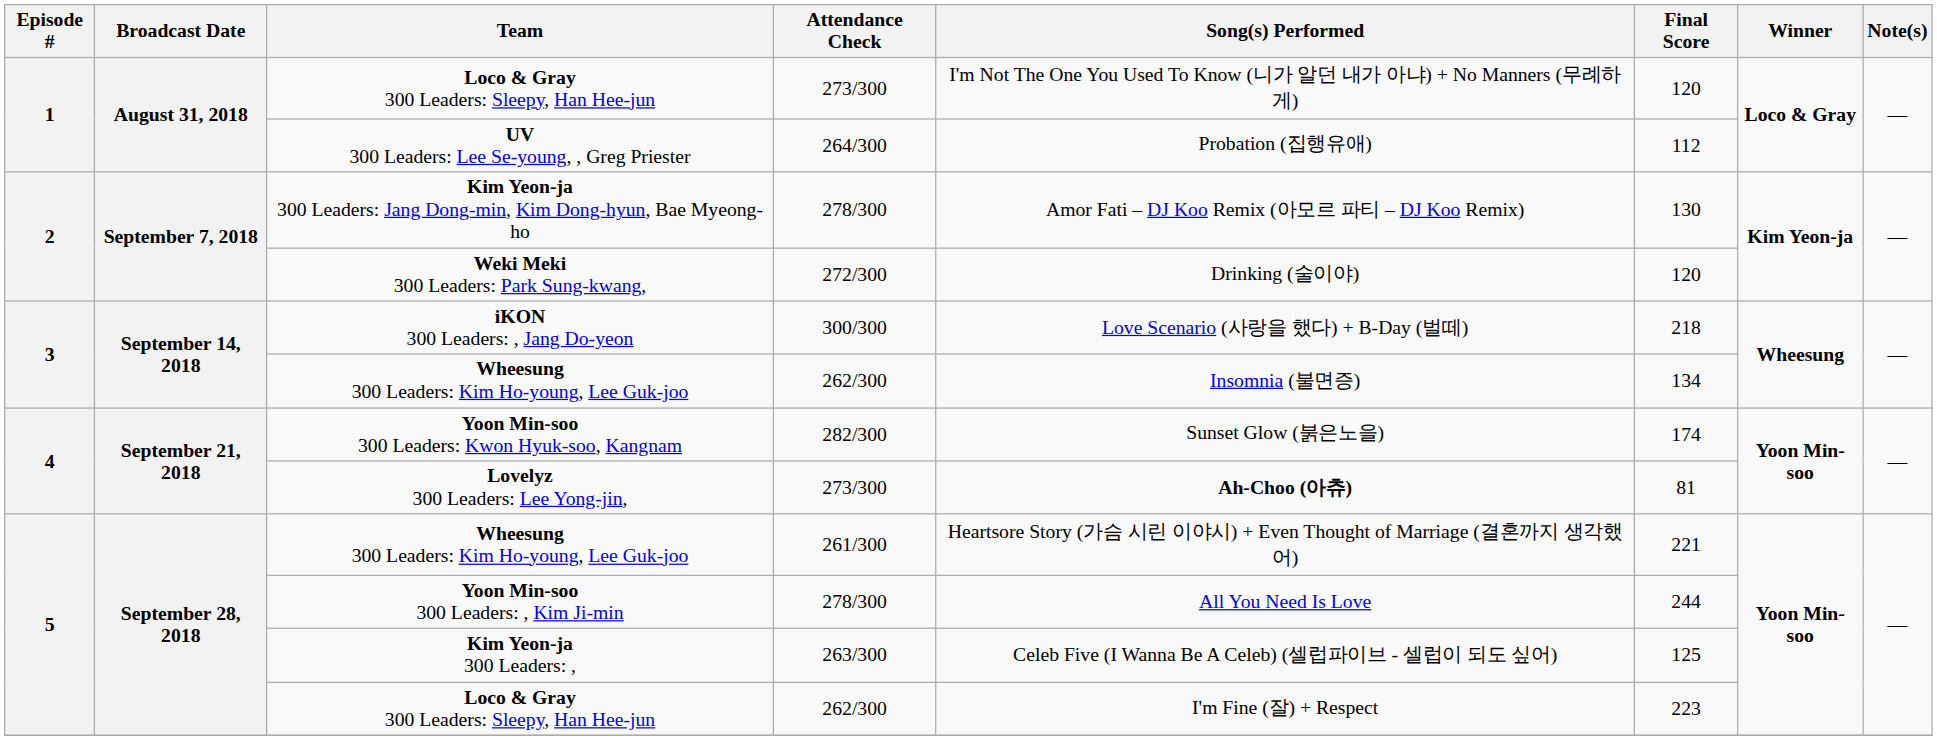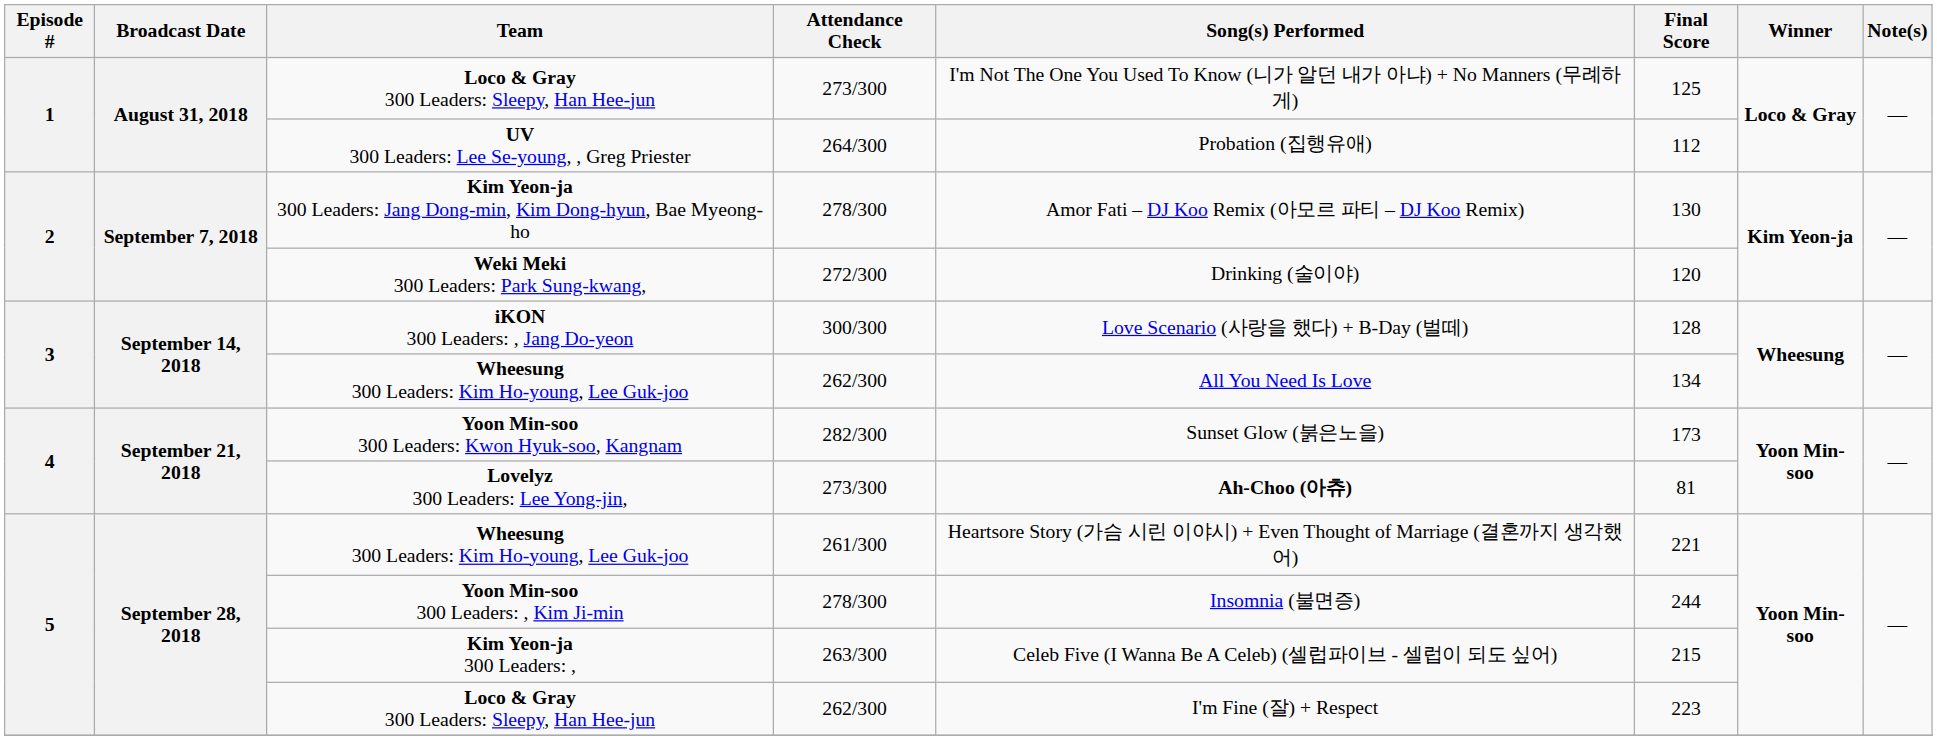(1686, 88) 120 -> (1686, 88) 125
(1686, 327) 218 -> (1686, 327) 128
(1285, 380) Insomnia (불면증) -> (1285, 380) All You Need Is Love
(1686, 434) 174 -> (1686, 434) 173
(1285, 601) All You Need Is Love -> (1285, 600) Insomnia (불면증)
(1686, 654) 125 -> (1686, 654) 215
